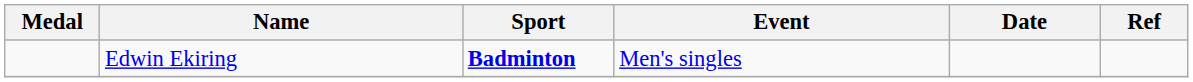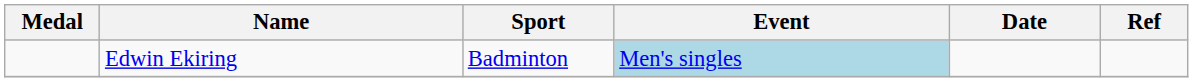(522, 58) bold -> (518, 58) normal
(680, 58) no background -> (680, 58) lightblue background
